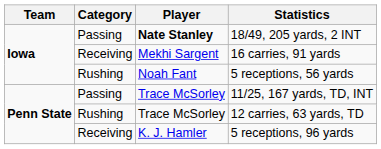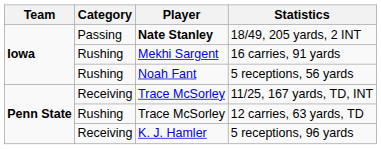(105, 54) Receiving -> (100, 54) Rushing
(100, 94) Passing -> (105, 94) Receiving
